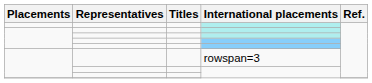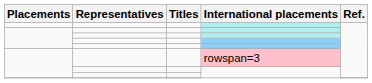(232, 58) no background -> (232, 58) pink background
